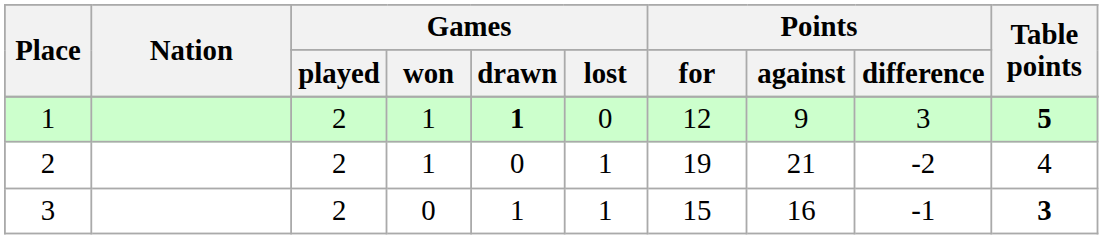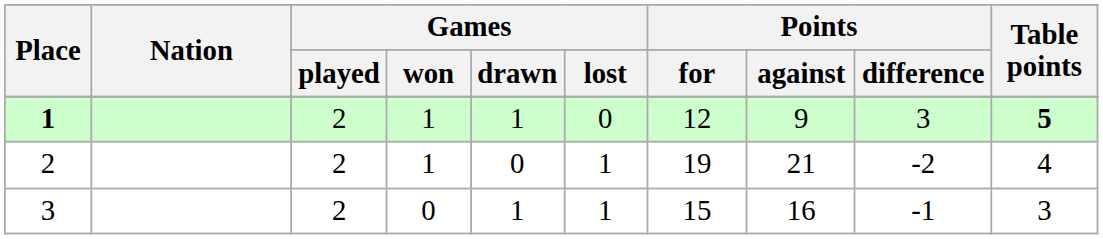(48, 118) normal -> (48, 118) bold
(517, 118) bold -> (517, 118) normal
(1044, 210) bold -> (1044, 210) normal
